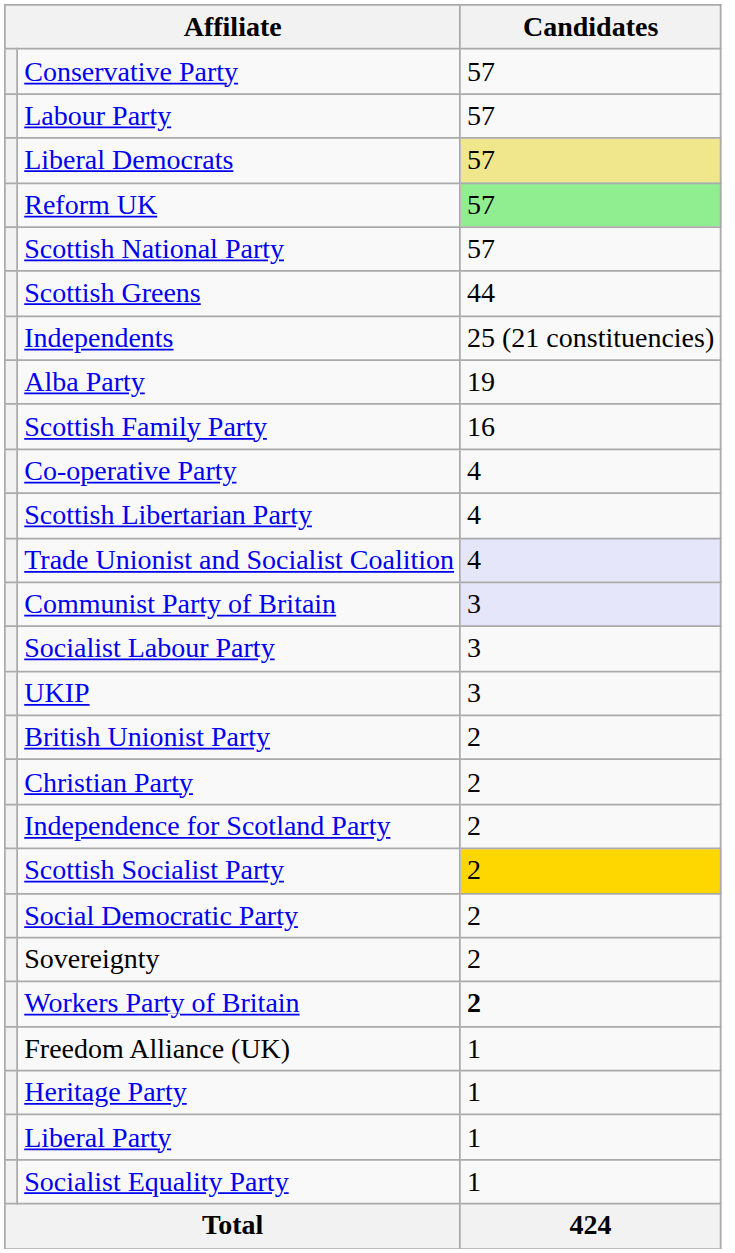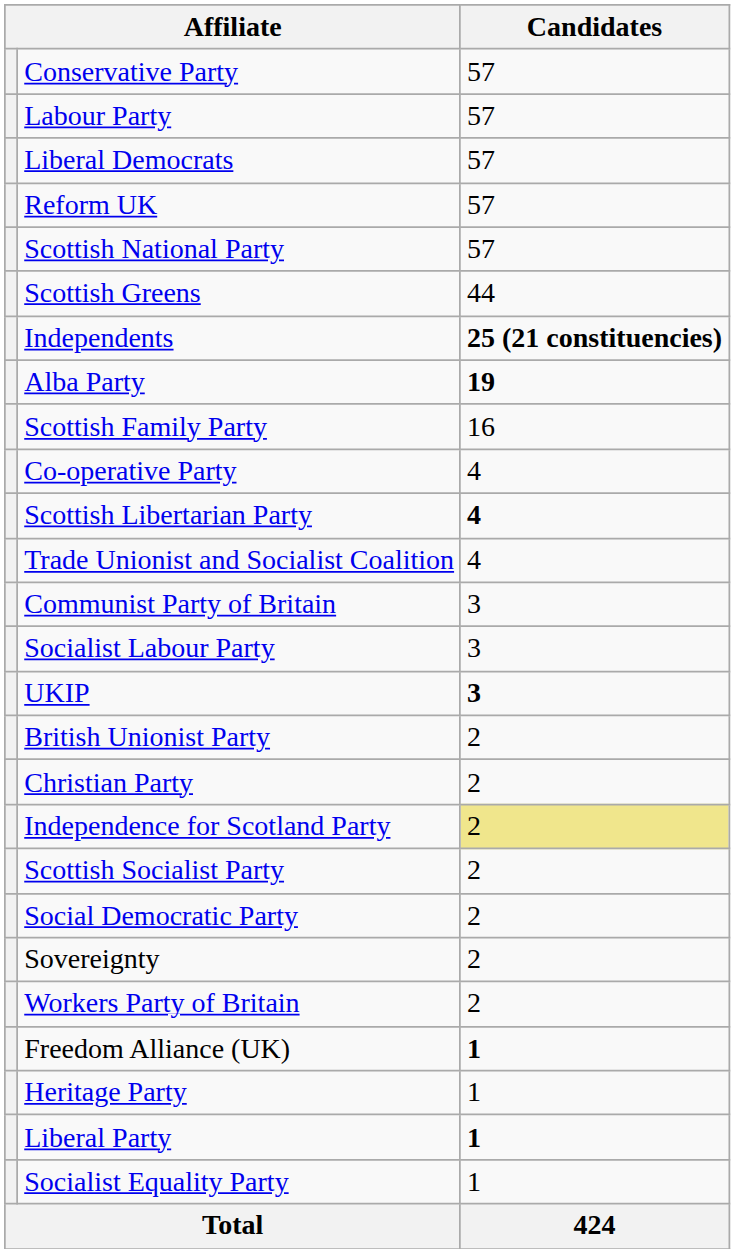(481, 159) khaki background -> (481, 159) no background
(481, 204) lightgreen background -> (481, 204) no background
(591, 337) normal -> (595, 337) bold
(481, 381) normal -> (481, 381) bold
(474, 515) normal -> (474, 515) bold
(474, 559) lavender background -> (474, 559) no background
(474, 603) lavender background -> (474, 603) no background
(474, 692) normal -> (474, 692) bold
(474, 826) no background -> (474, 826) khaki background
(474, 870) gold background -> (474, 870) no background
(474, 1003) bold -> (474, 1003) normal
(474, 1048) normal -> (474, 1048) bold
(474, 1136) normal -> (474, 1136) bold
